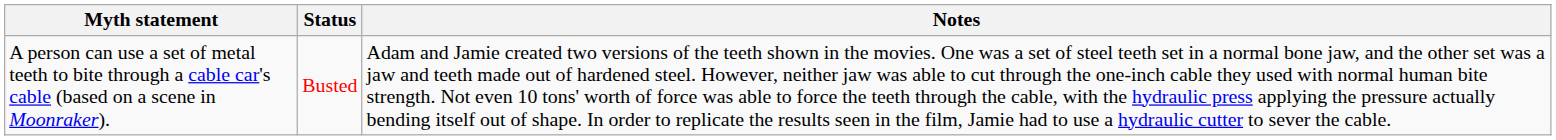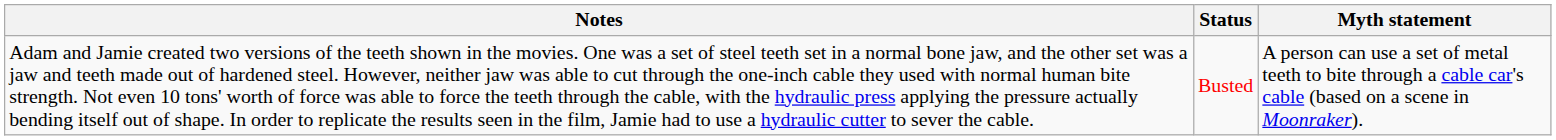columns swapped: (151, 20) <-> (956, 20)
